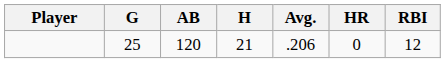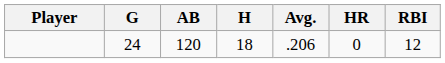(132, 44) 25 -> (132, 44) 24
(244, 44) 21 -> (244, 44) 18
